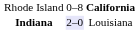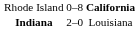(75, 22) lavender background -> (75, 22) no background
